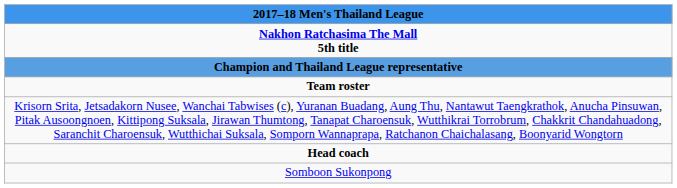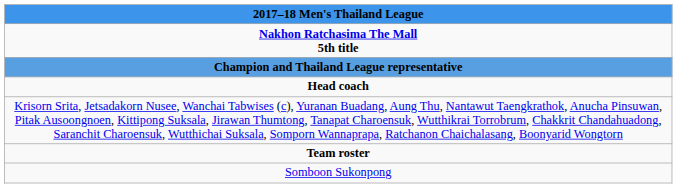(338, 86) Team roster -> (338, 86) Head coach
(338, 153) Head coach -> (338, 153) Team roster
